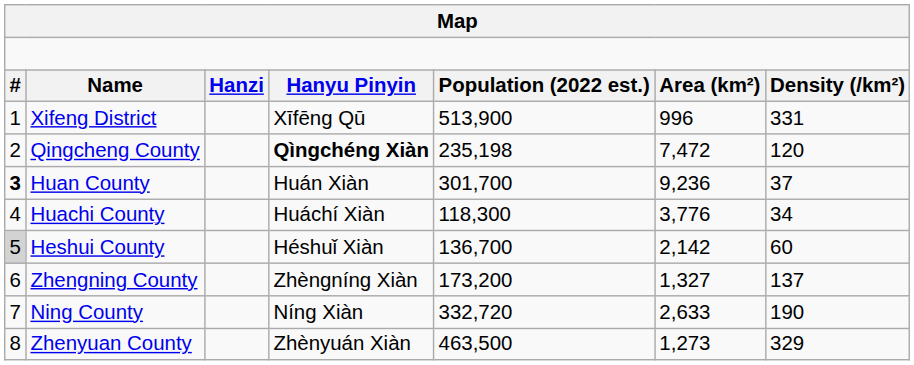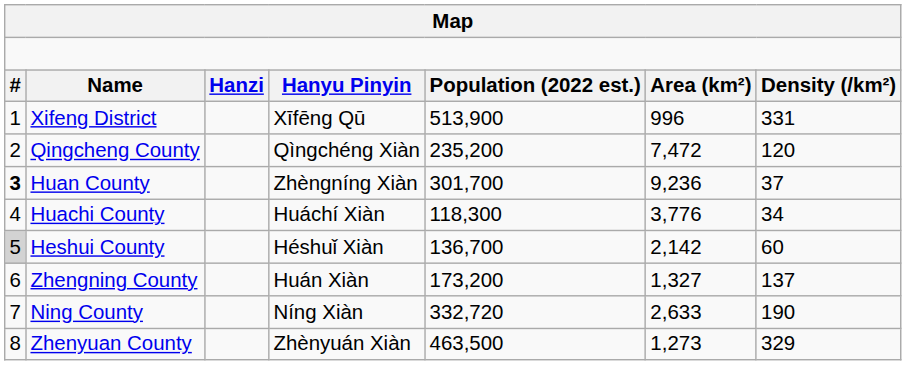(351, 150) bold -> (347, 150) normal
(476, 150) 235,198 -> (467, 150) 235,200
(321, 183) Huán Xiàn -> (346, 183) Zhèngníng Xiàn
(346, 280) Zhèngníng Xiàn -> (321, 280) Huán Xiàn
